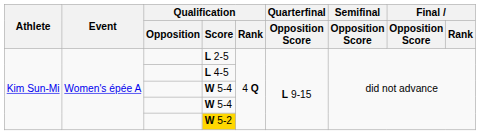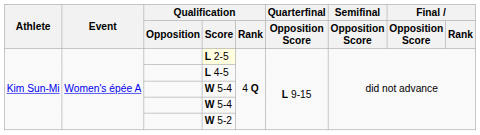(217, 56) no background -> (217, 56) lightyellow background
(218, 121) gold background -> (218, 121) no background
